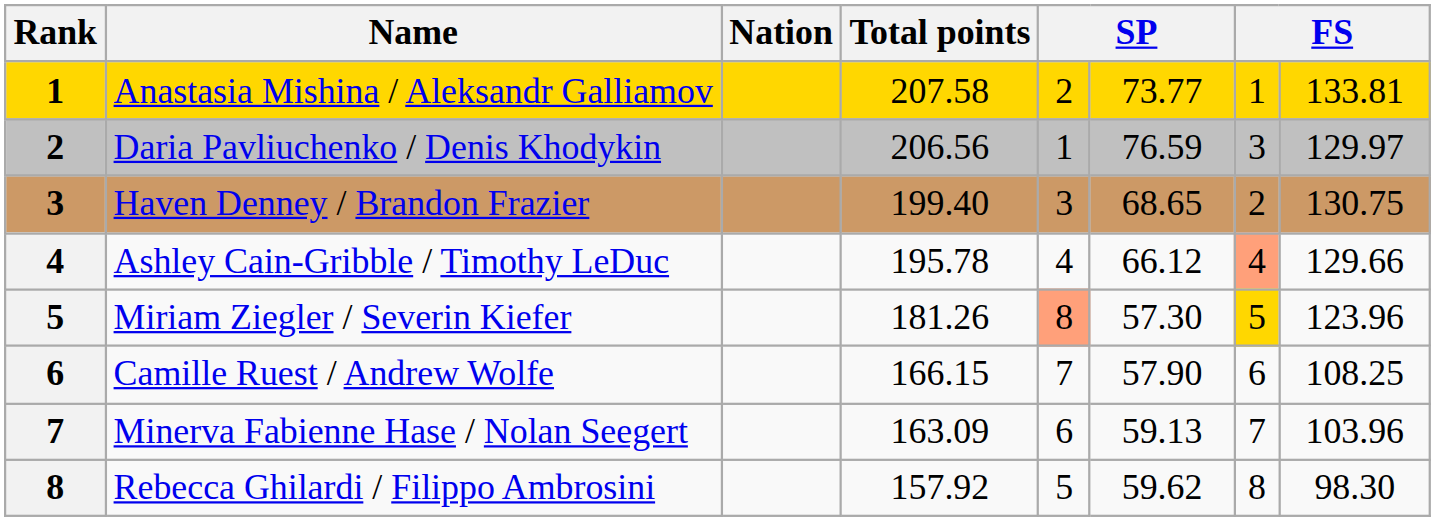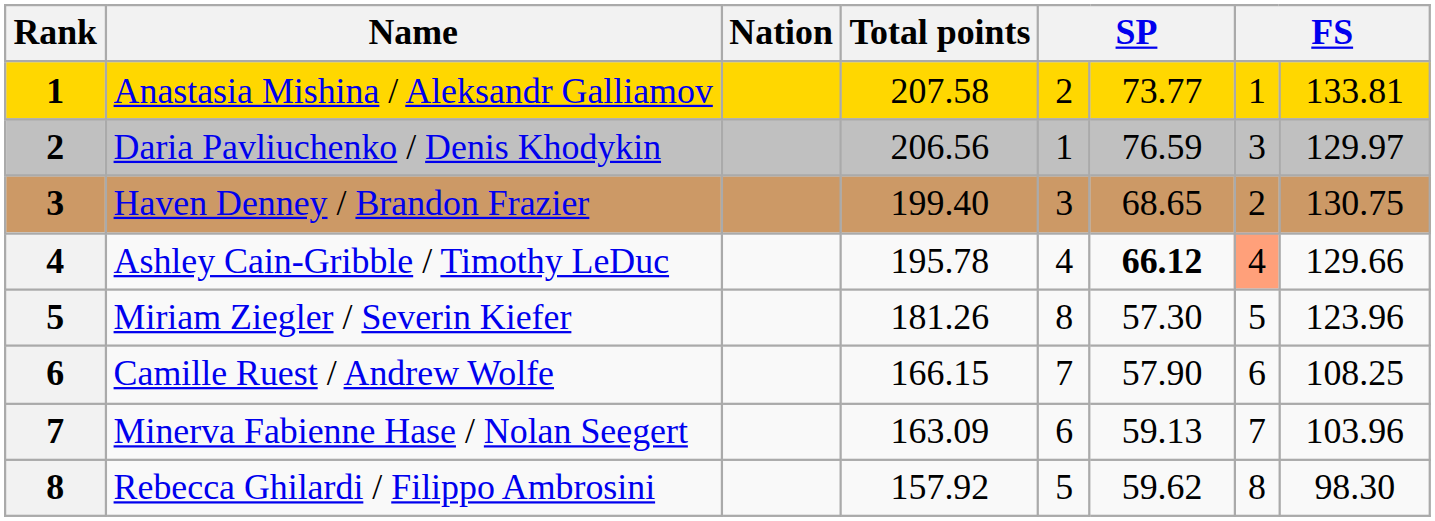(1162, 260) normal -> (1162, 260) bold
(1064, 317) lightsalmon background -> (1064, 317) no background
(1257, 317) gold background -> (1257, 317) no background
